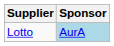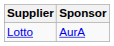(72, 32) lightblue background -> (72, 32) no background
